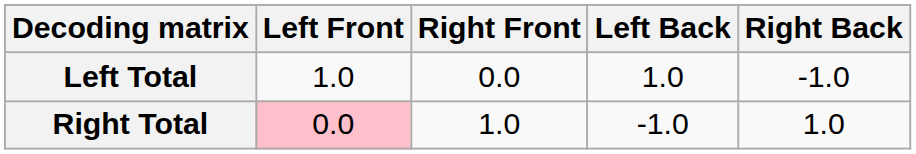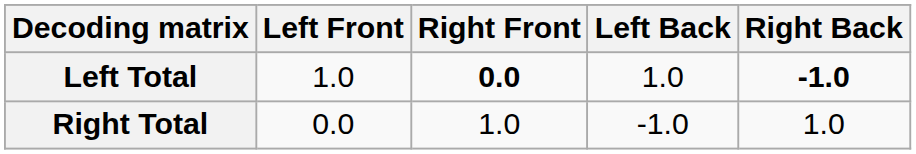(499, 76) normal -> (499, 76) bold
(824, 76) normal -> (824, 76) bold
(333, 124) pink background -> (333, 124) no background
